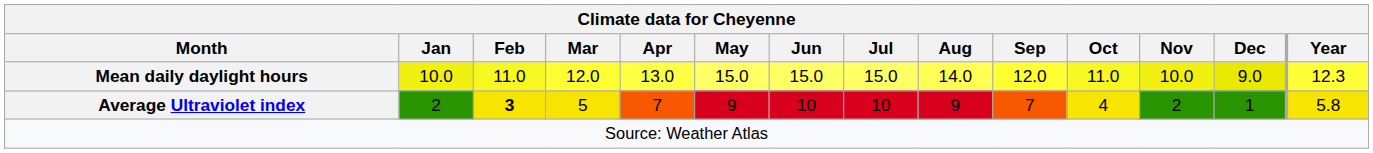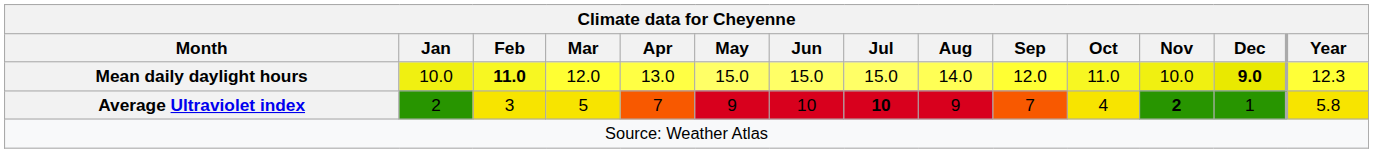(510, 76) normal -> (510, 76) bold
(1250, 76) normal -> (1250, 76) bold
(510, 105) bold -> (510, 105) normal
(881, 105) normal -> (881, 105) bold
(1177, 105) normal -> (1177, 105) bold
